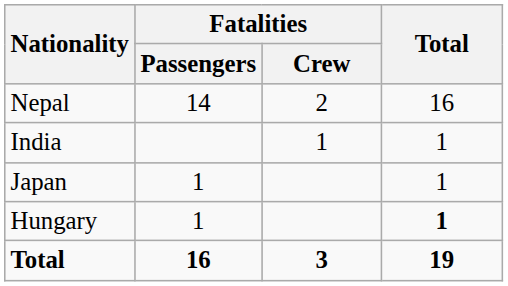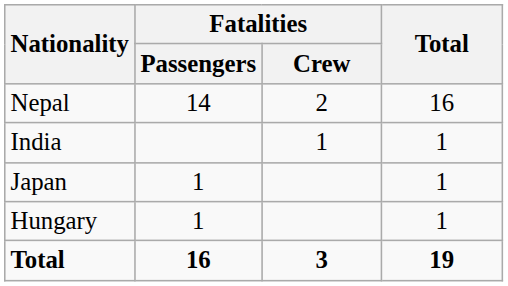(442, 220) bold -> (442, 220) normal
